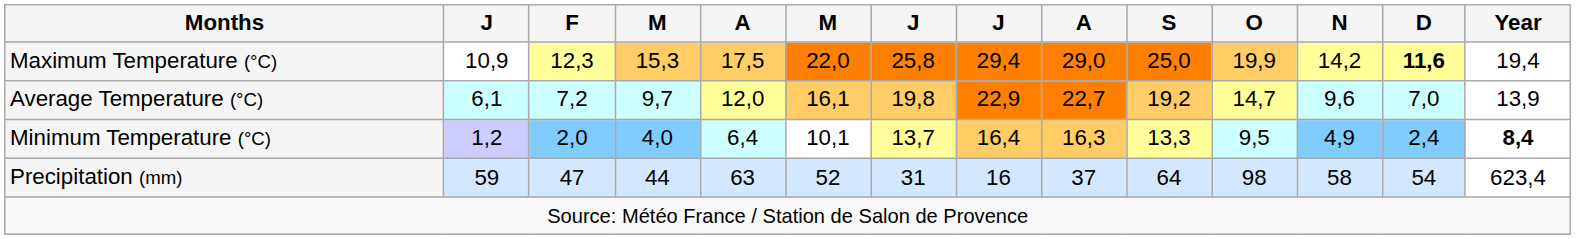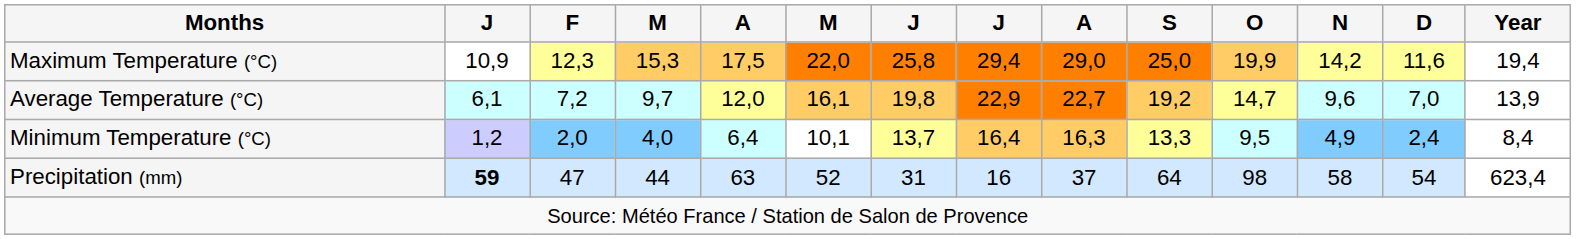(1424, 61) bold -> (1424, 61) normal
(1518, 138) bold -> (1518, 138) normal
(487, 177) normal -> (487, 177) bold
